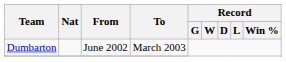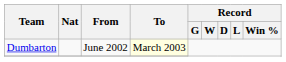(159, 47) no background -> (159, 47) lightyellow background
